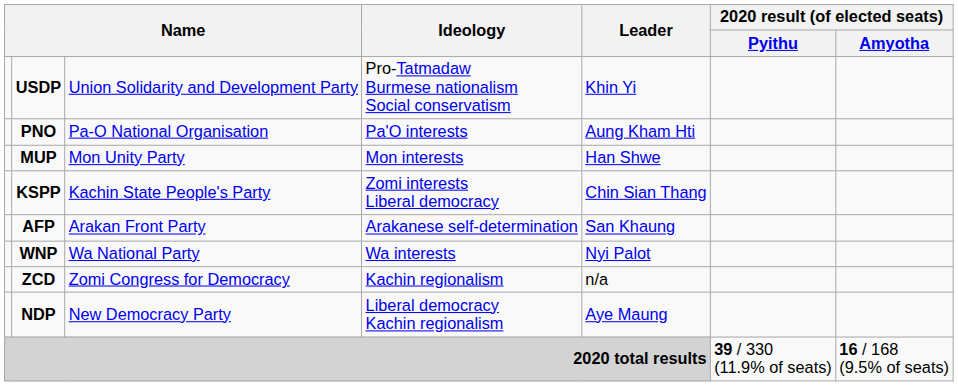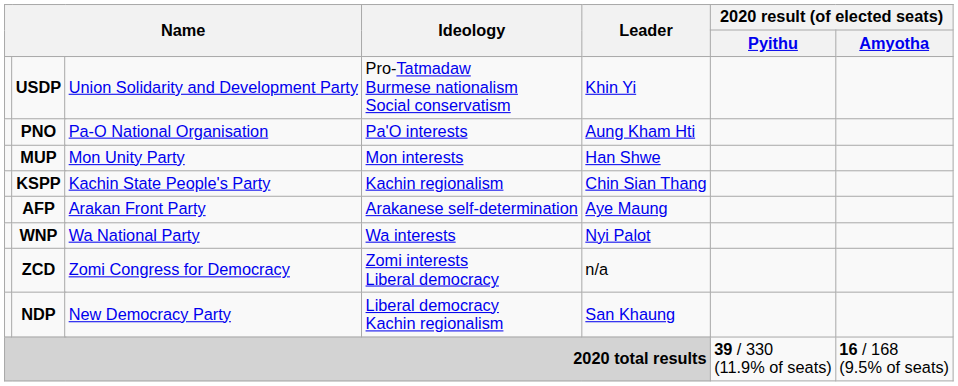(432, 192) Zomi interests Liberal democracy -> (435, 183) Kachin regionalism
(630, 227) San Khaung -> (626, 209) Aye Maung
(435, 279) Kachin regionalism -> (432, 270) Zomi interests Liberal democracy
(626, 314) Aye Maung -> (630, 314) San Khaung
